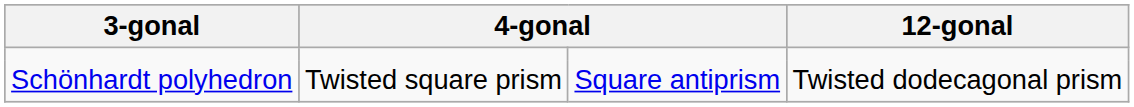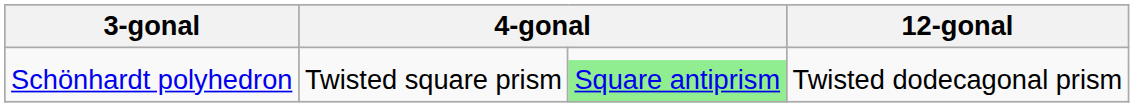(677, 80) no background -> (677, 80) lightgreen background
